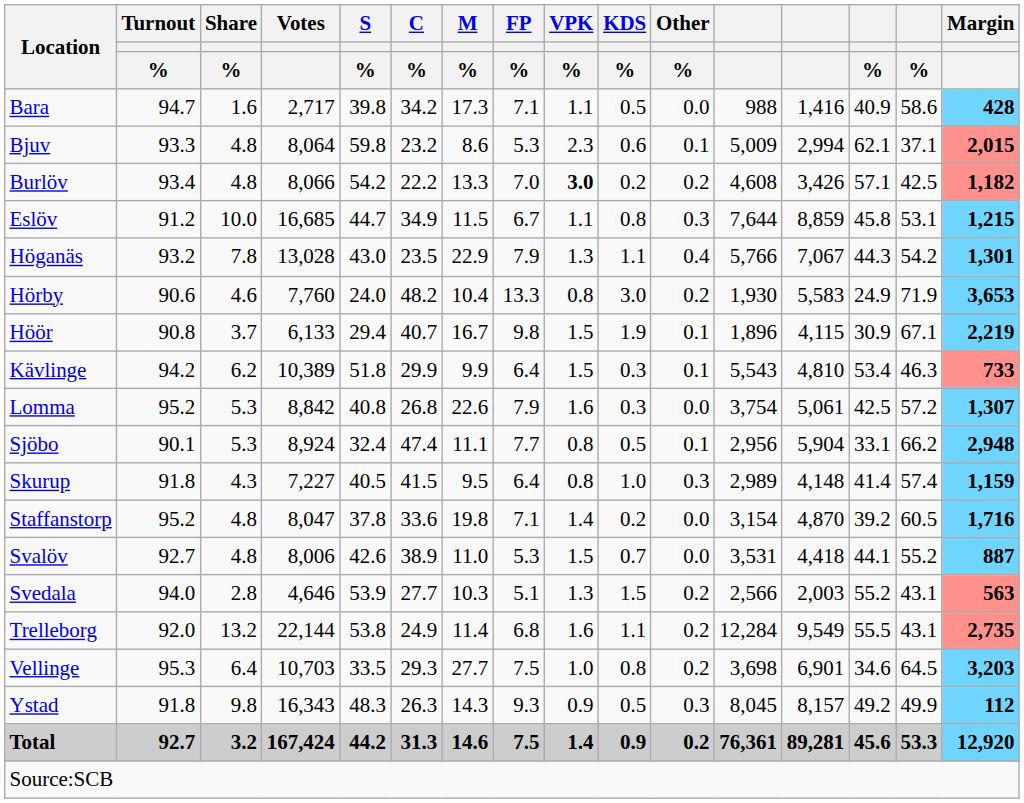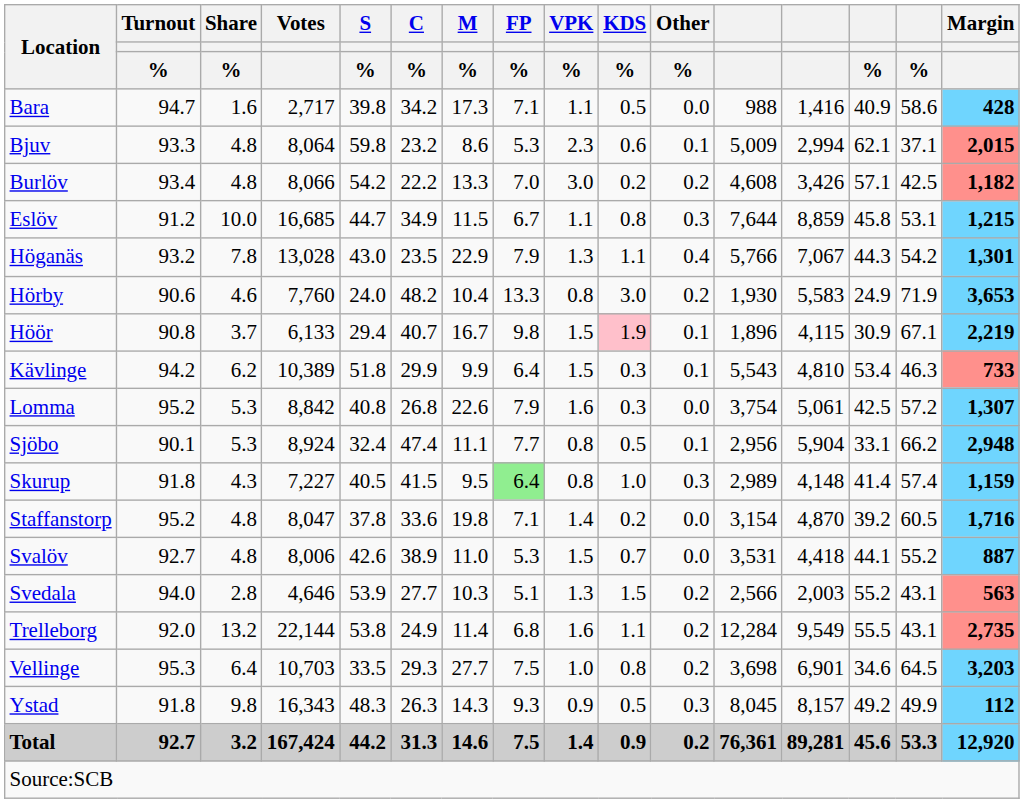(580, 182) bold -> (580, 182) normal
(633, 331) no background -> (633, 331) pink background
(526, 481) no background -> (526, 481) lightgreen background
